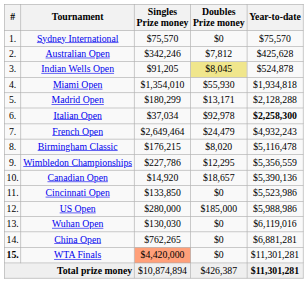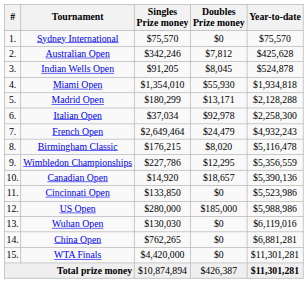(219, 69) khaki background -> (219, 69) no background
(275, 116) bold -> (275, 116) normal
(13, 255) bold -> (13, 255) normal
(162, 255) lightsalmon background -> (162, 255) no background
